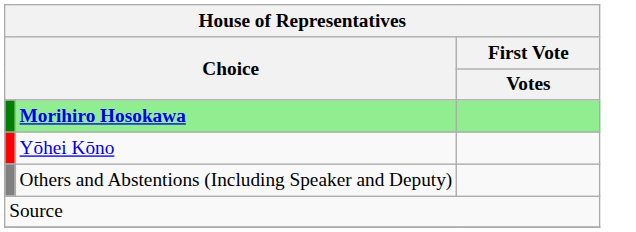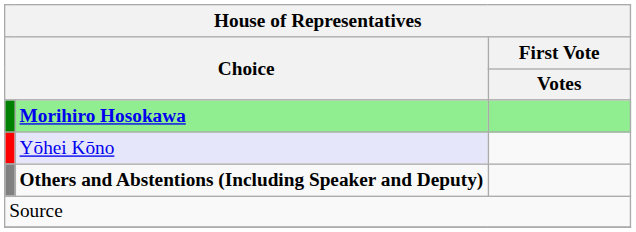(67, 148) no background -> (67, 148) lavender background
(236, 179) normal -> (251, 179) bold
